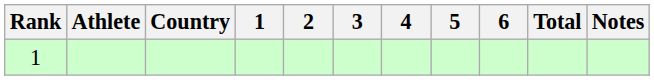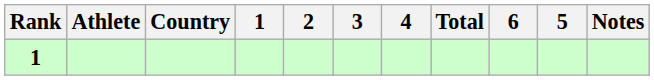columns swapped: (455, 22) <-> (557, 22)
(36, 57) normal -> (36, 57) bold
